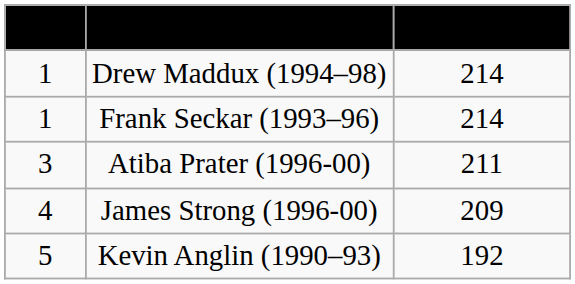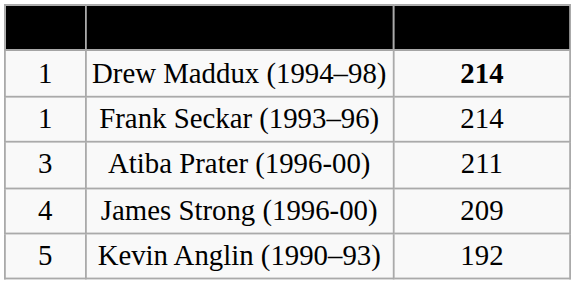(482, 73) normal -> (482, 73) bold
